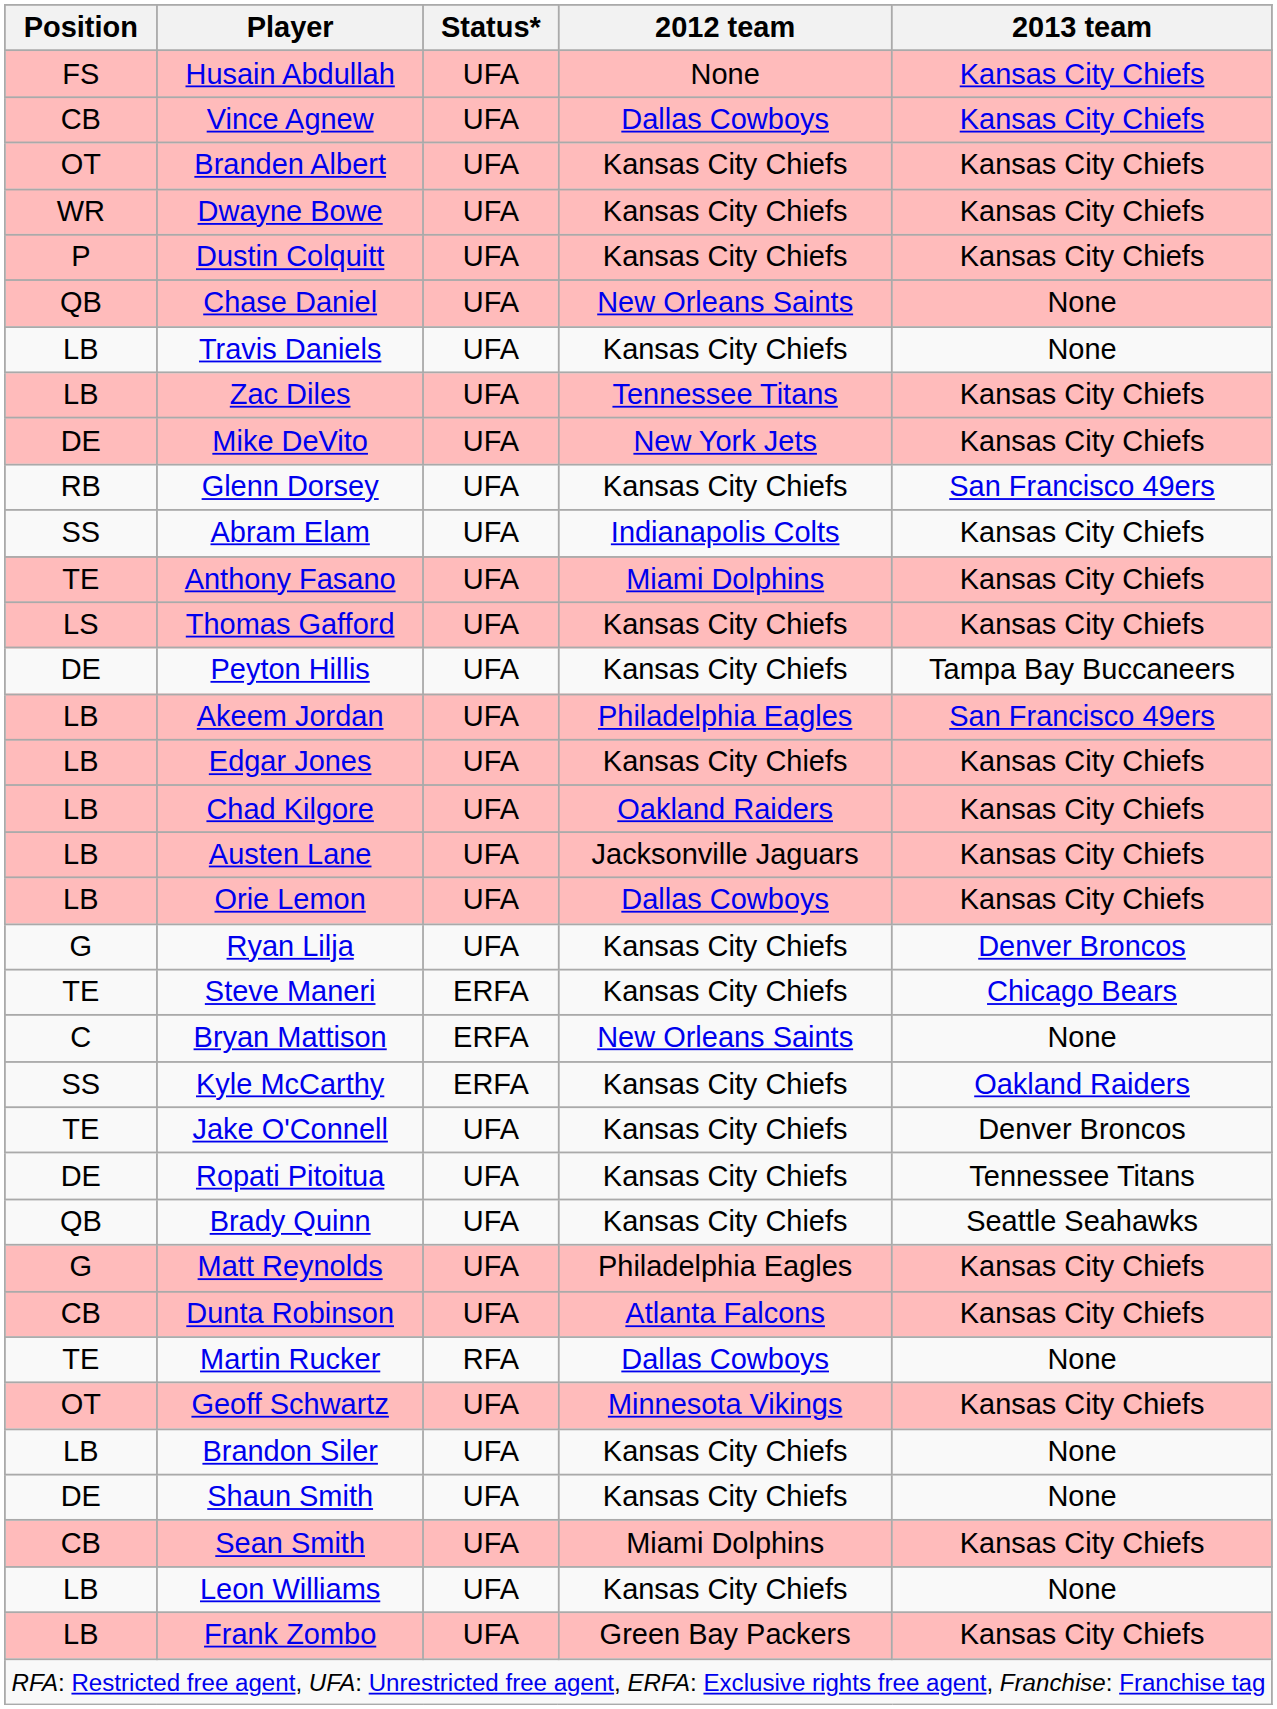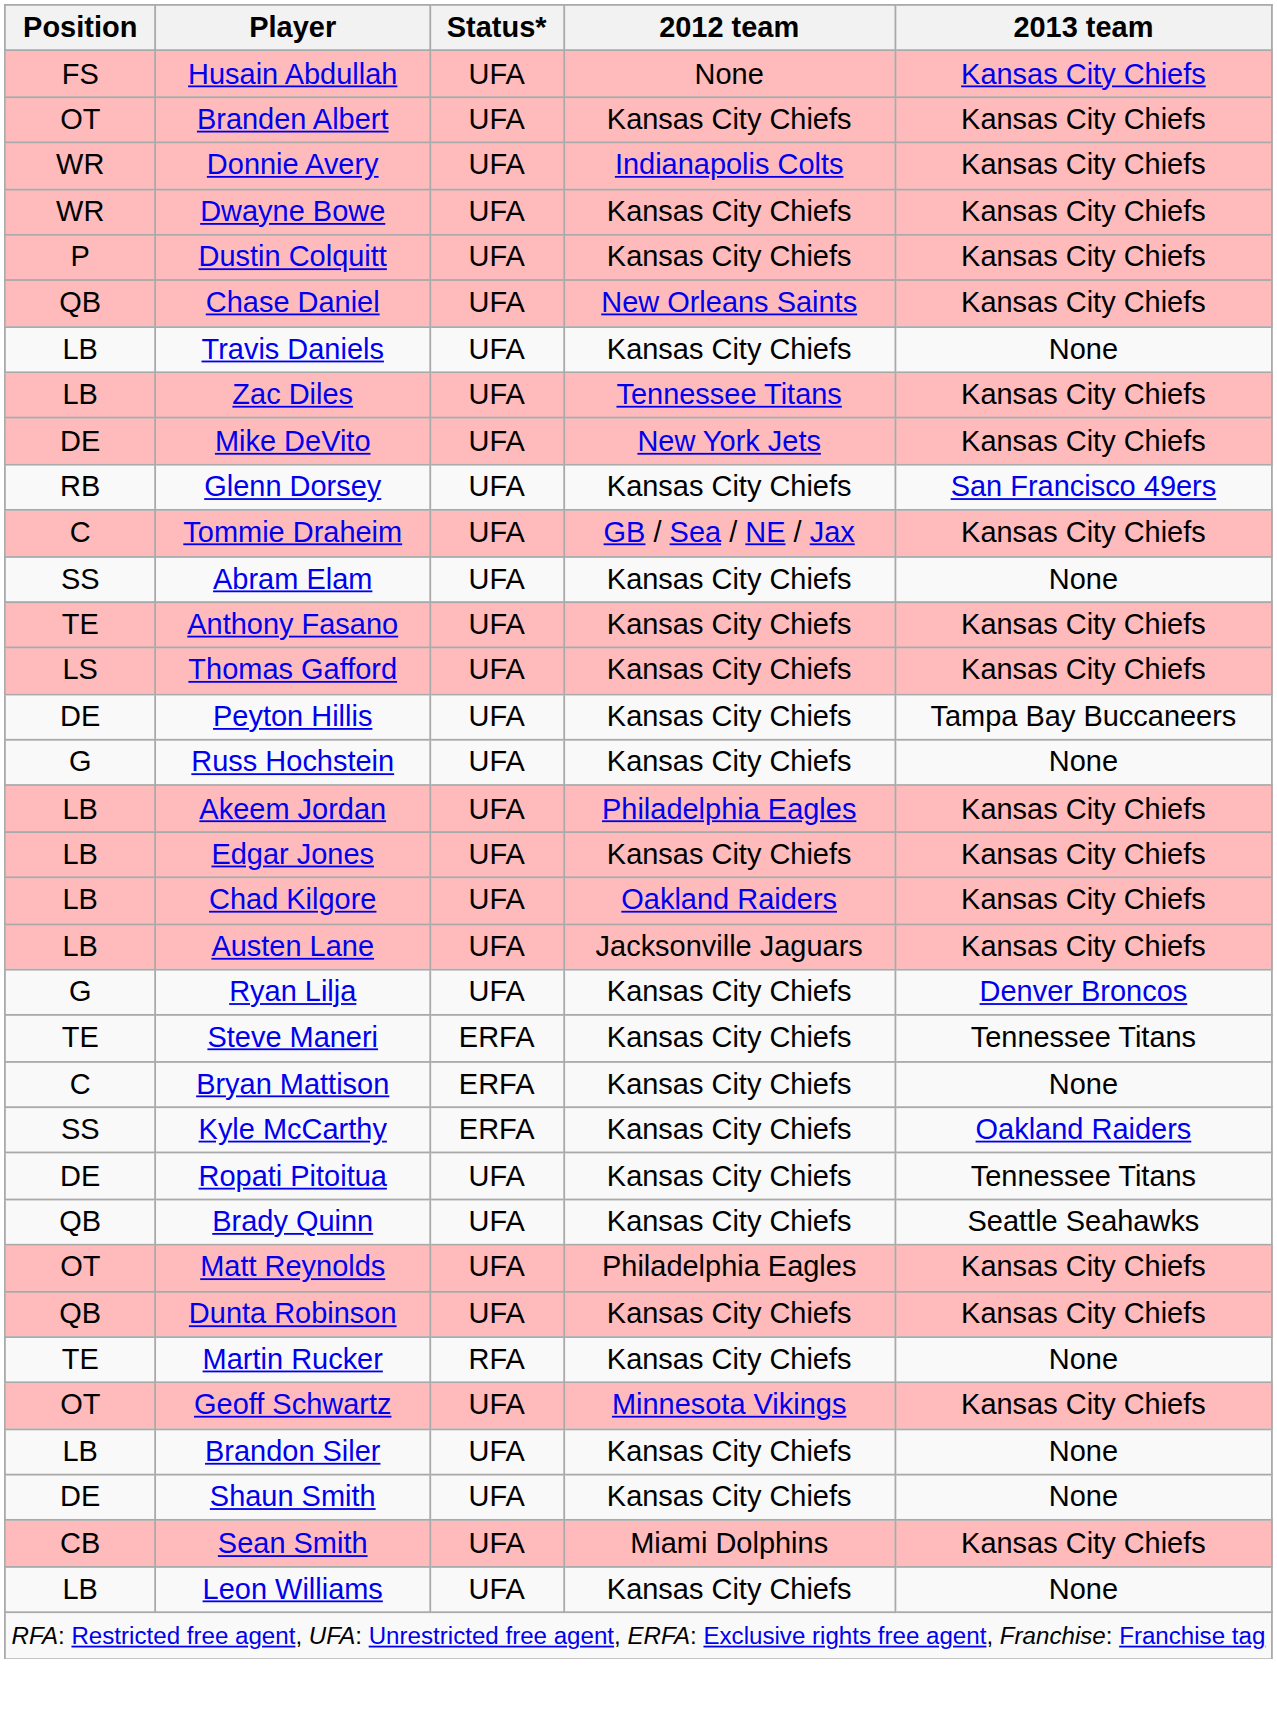- row: (290, 119)
+ row: (293, 165)
(1082, 303) None -> (1083, 303) Kansas City Chiefs
+ row: (293, 532)
(725, 532) Indianapolis Colts -> (729, 578) Kansas City Chiefs
(1082, 532) Kansas City Chiefs -> (1083, 578) None
(725, 578) Miami Dolphins -> (729, 624) Kansas City Chiefs
+ row: (293, 762)
(1082, 716) San Francisco 49ers -> (1083, 808) Kansas City Chiefs
- row: (290, 900)
(1082, 991) Chicago Bears -> (1083, 1037) Tennessee Titans
(725, 1037) New Orleans Saints -> (729, 1083) Kansas City Chiefs
- row: (290, 1129)
(81, 1267) G -> (80, 1267) OT
(81, 1313) CB -> (80, 1313) QB
(725, 1313) Atlanta Falcons -> (729, 1313) Kansas City Chiefs
(725, 1359) Dallas Cowboys -> (729, 1359) Kansas City Chiefs
- row: (290, 1634)
